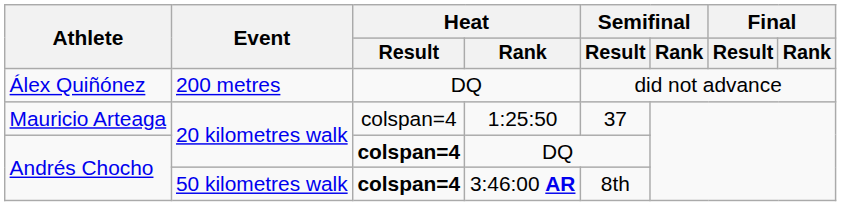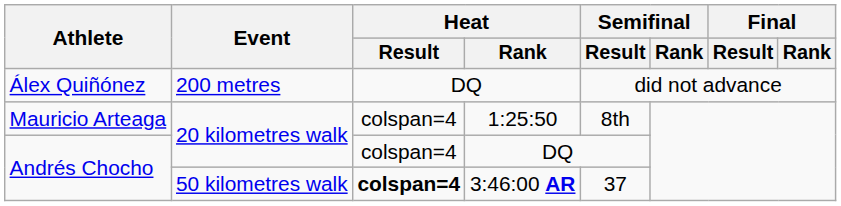(615, 119) 37 -> (615, 119) 8th
(409, 152) bold -> (409, 152) normal
(615, 185) 8th -> (615, 185) 37
